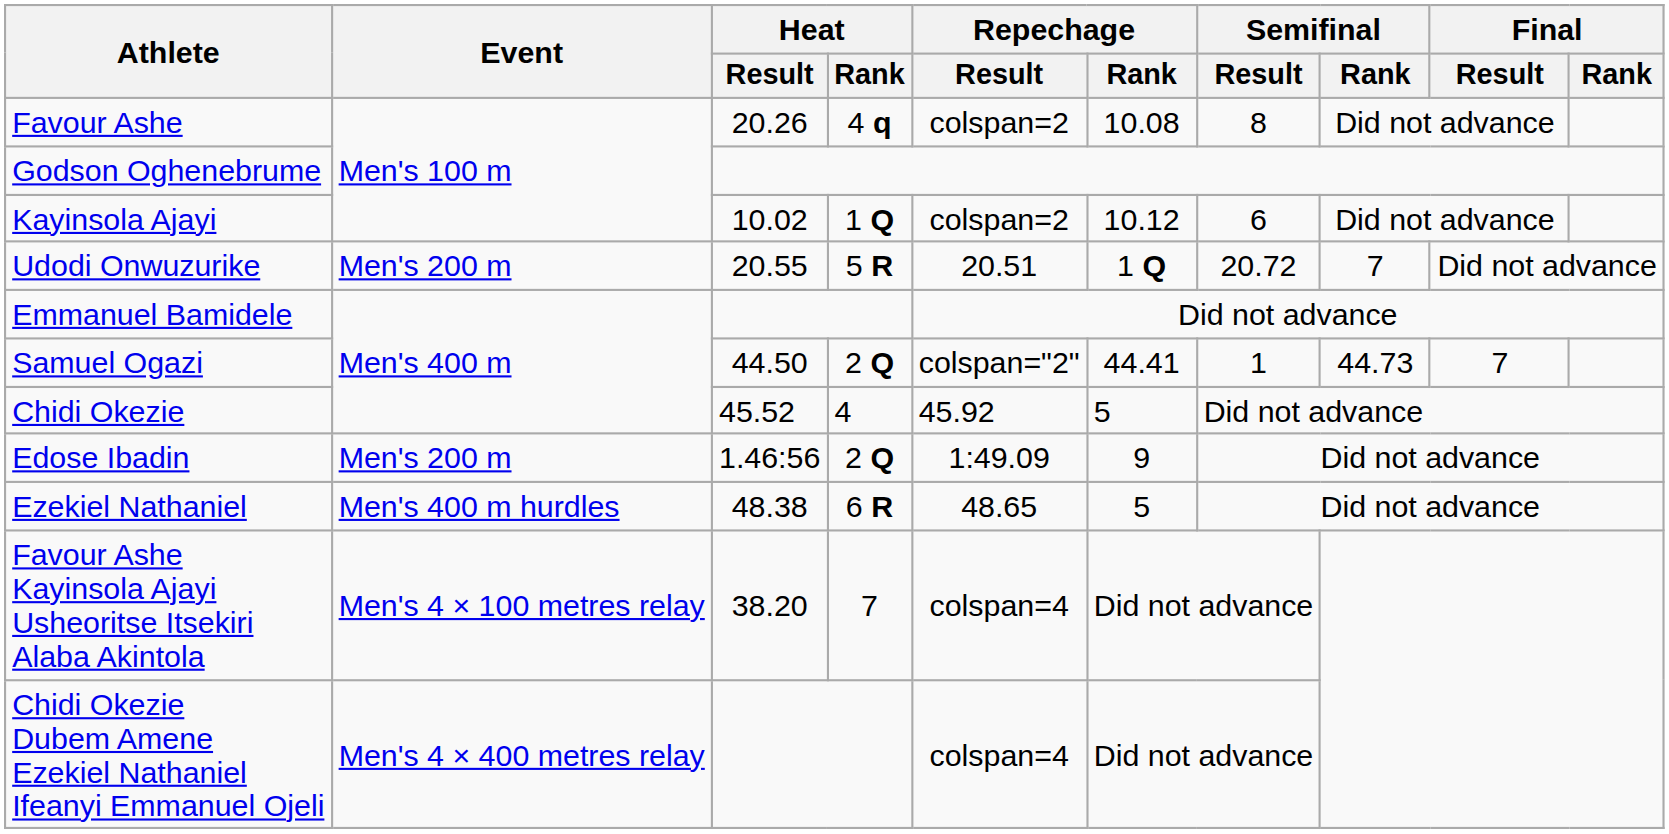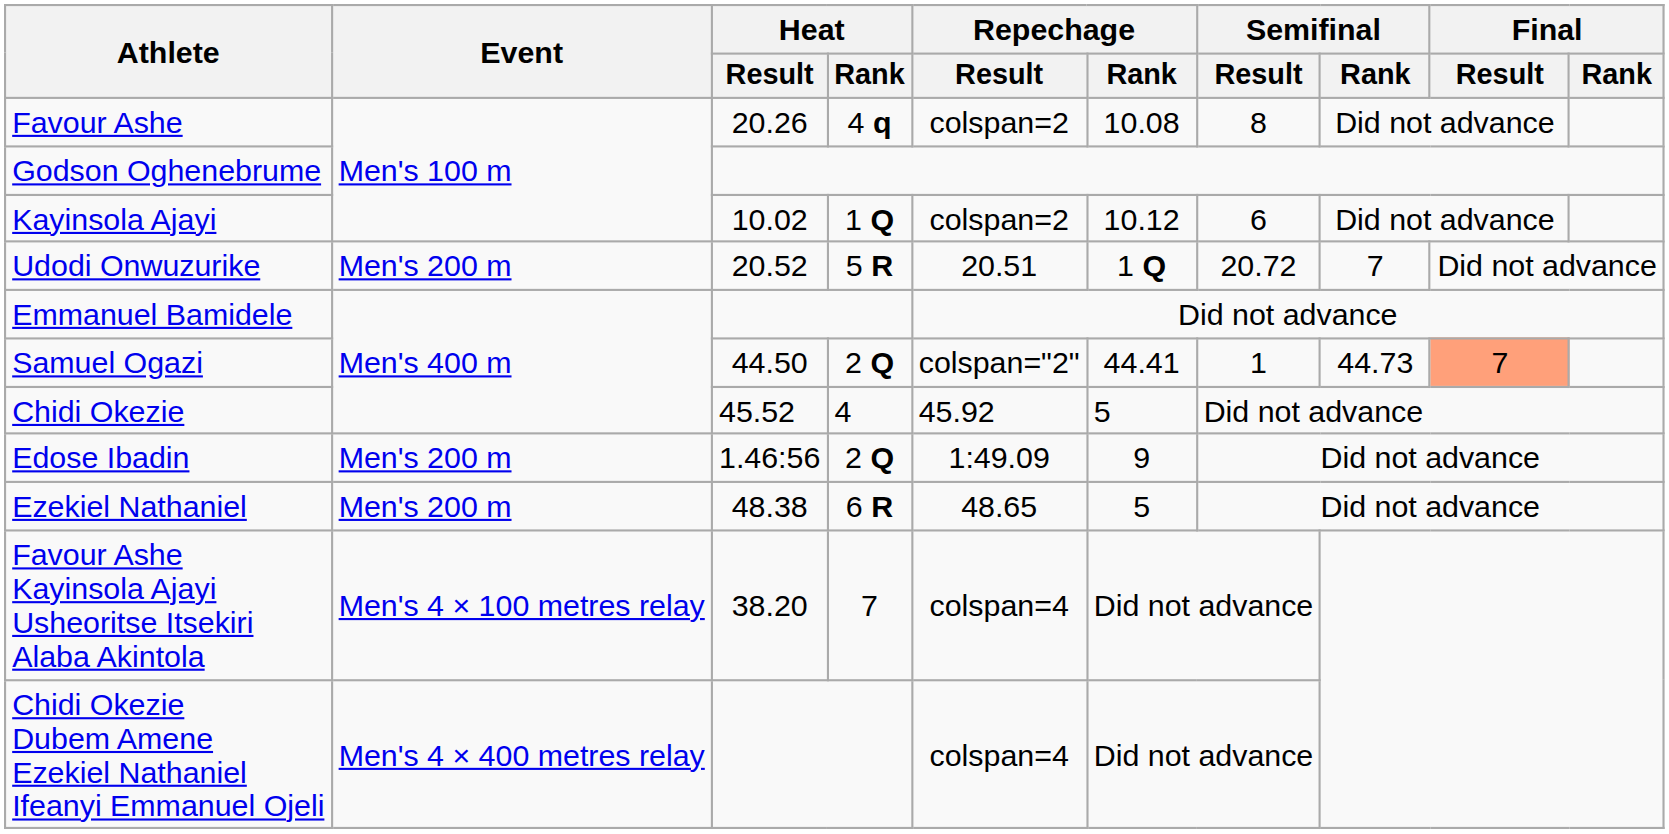(770, 267) 20.55 -> (770, 267) 20.52
(1500, 363) no background -> (1500, 363) lightsalmon background
(479, 507) Men's 400 m hurdles -> (425, 507) Men's 200 m
